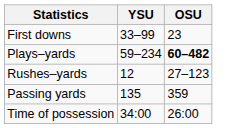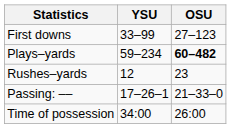(174, 34) 23 -> (195, 34) 27–123
(188, 74) 27–123 -> (181, 74) 23
- row: (46, 94)
+ row: (40, 94)
